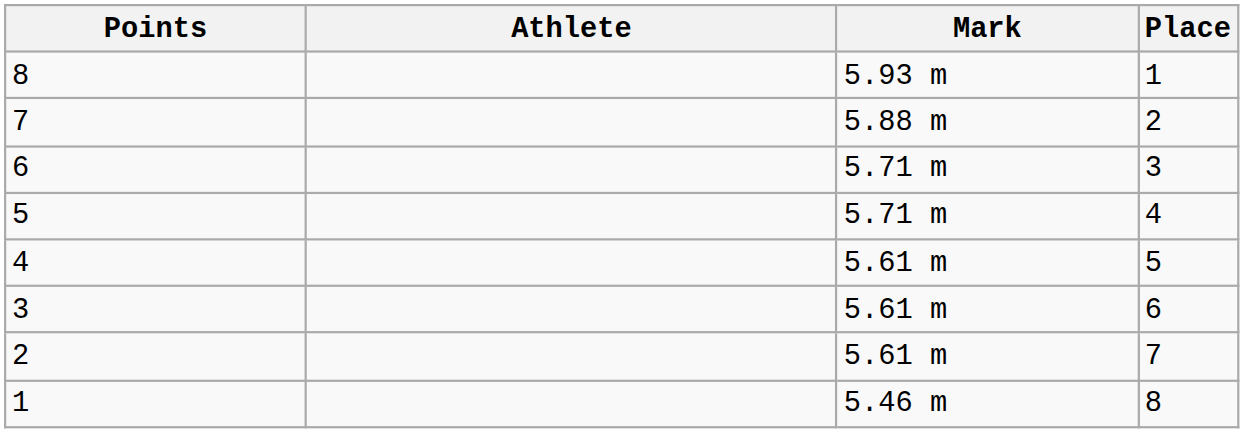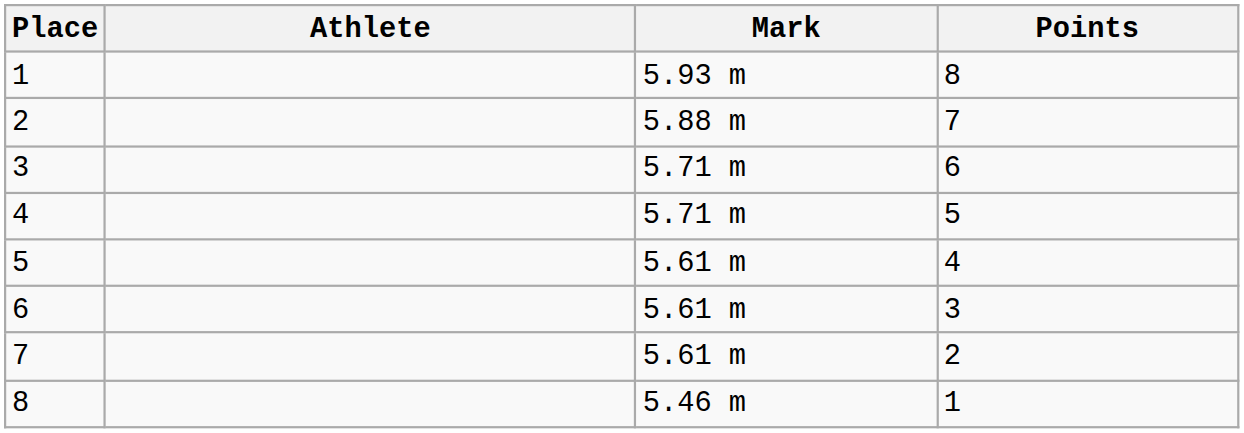columns swapped: (1188, 29) <-> (156, 29)
